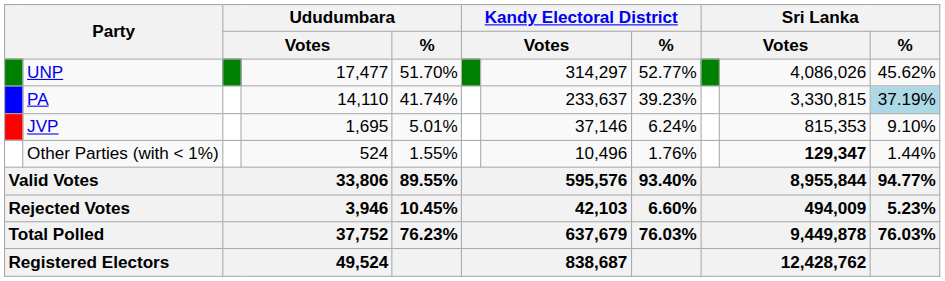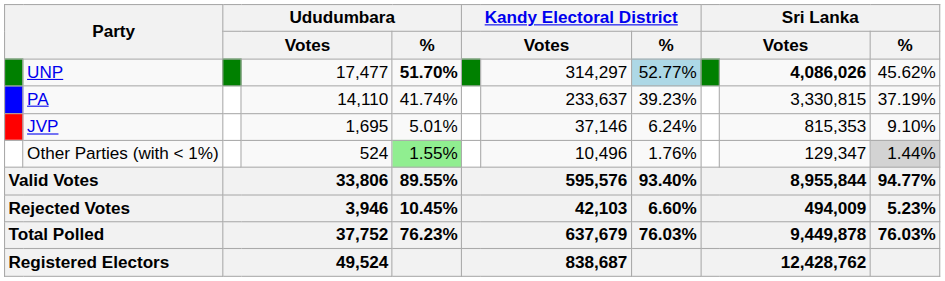(429, 72) normal -> (429, 72) bold
(668, 72) no background -> (668, 72) lightblue background
(828, 72) normal -> (828, 72) bold
(907, 99) lightblue background -> (907, 99) no background
(434, 153) no background -> (434, 153) lightgreen background
(835, 153) bold -> (835, 153) normal
(912, 153) no background -> (912, 153) lightgrey background
